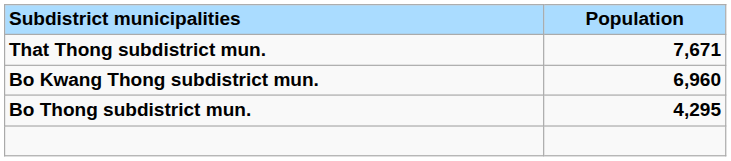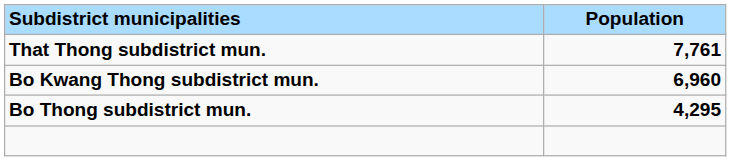(697, 49) 7,671 -> (697, 49) 7,761
